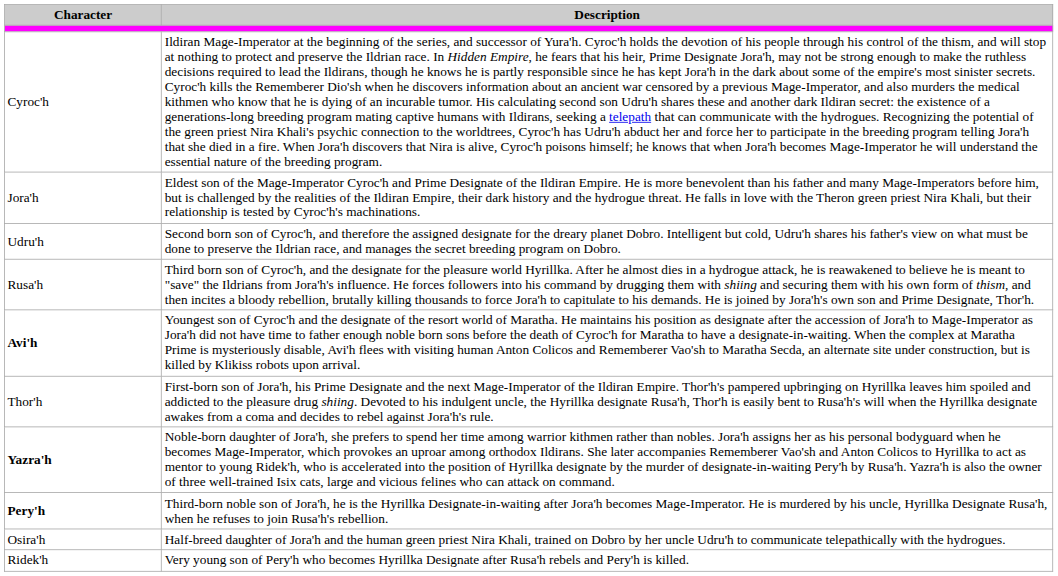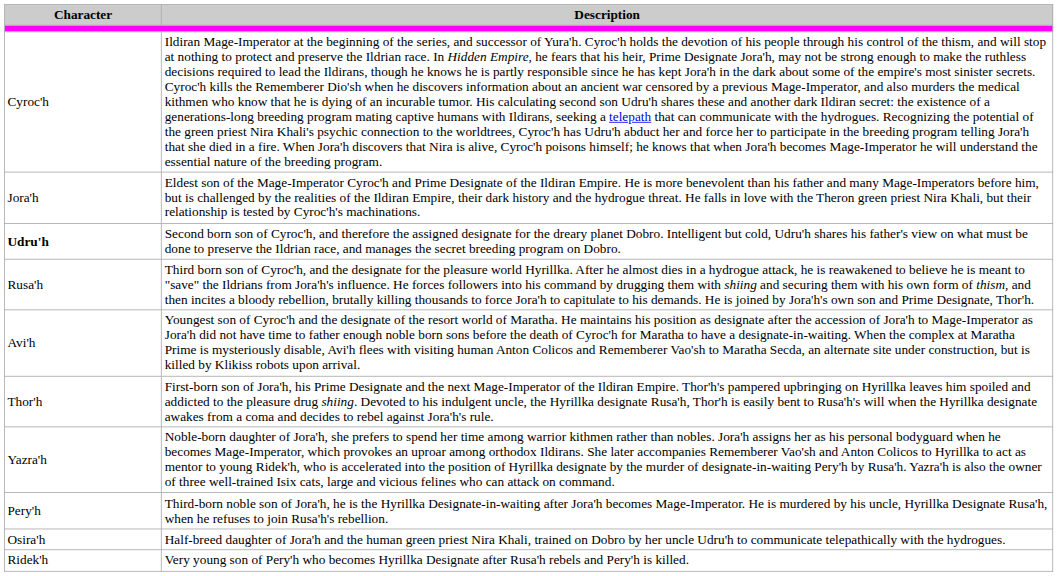(26, 241) normal -> (28, 241) bold
(22, 343) bold -> (21, 343) normal
(30, 459) bold -> (27, 459) normal
(26, 510) bold -> (24, 510) normal
